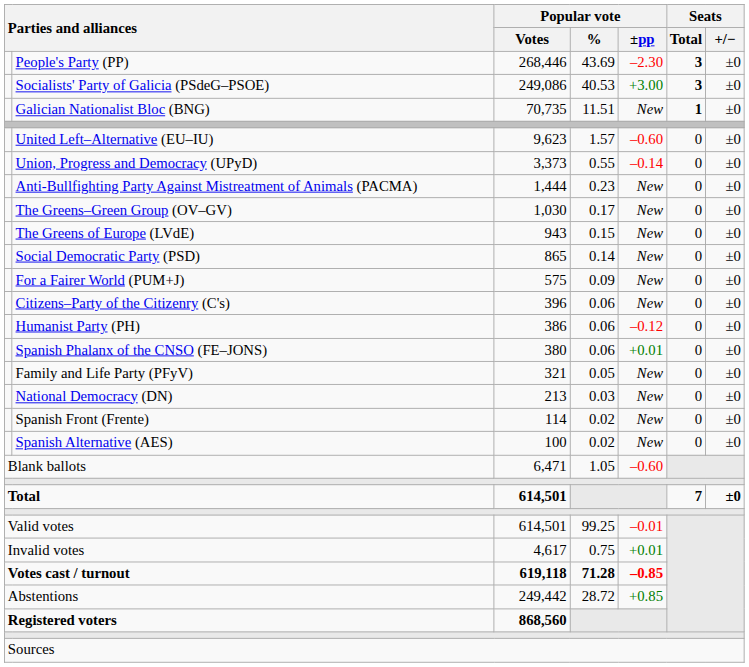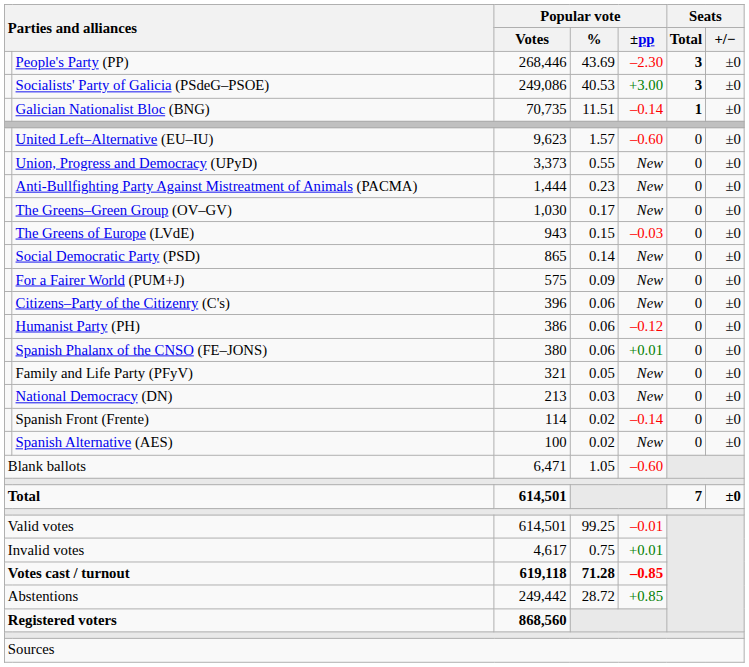(650, 109) New -> (646, 109) –0.14
(646, 163) –0.14 -> (650, 163) New
(650, 233) New -> (646, 233) –0.03
(650, 419) New -> (646, 419) –0.14
